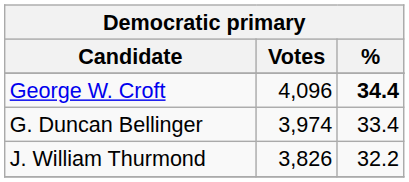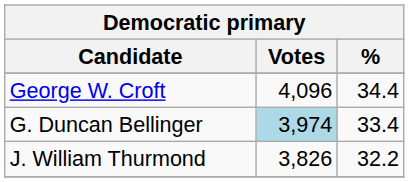(378, 91) bold -> (378, 91) normal
(305, 125) no background -> (305, 125) lightblue background
